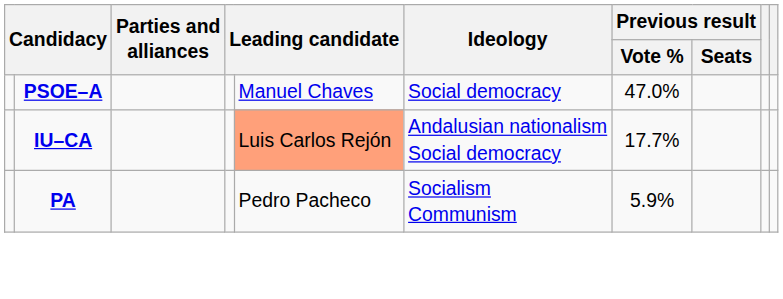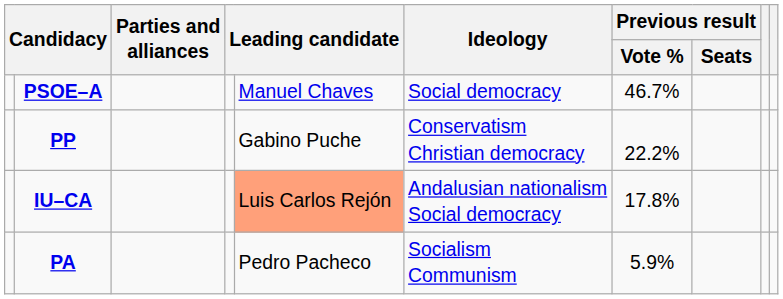(652, 92) 47.0% -> (652, 92) 46.7%
+ row: (63, 140)
(652, 140) 17.7% -> (652, 201) 17.8%
